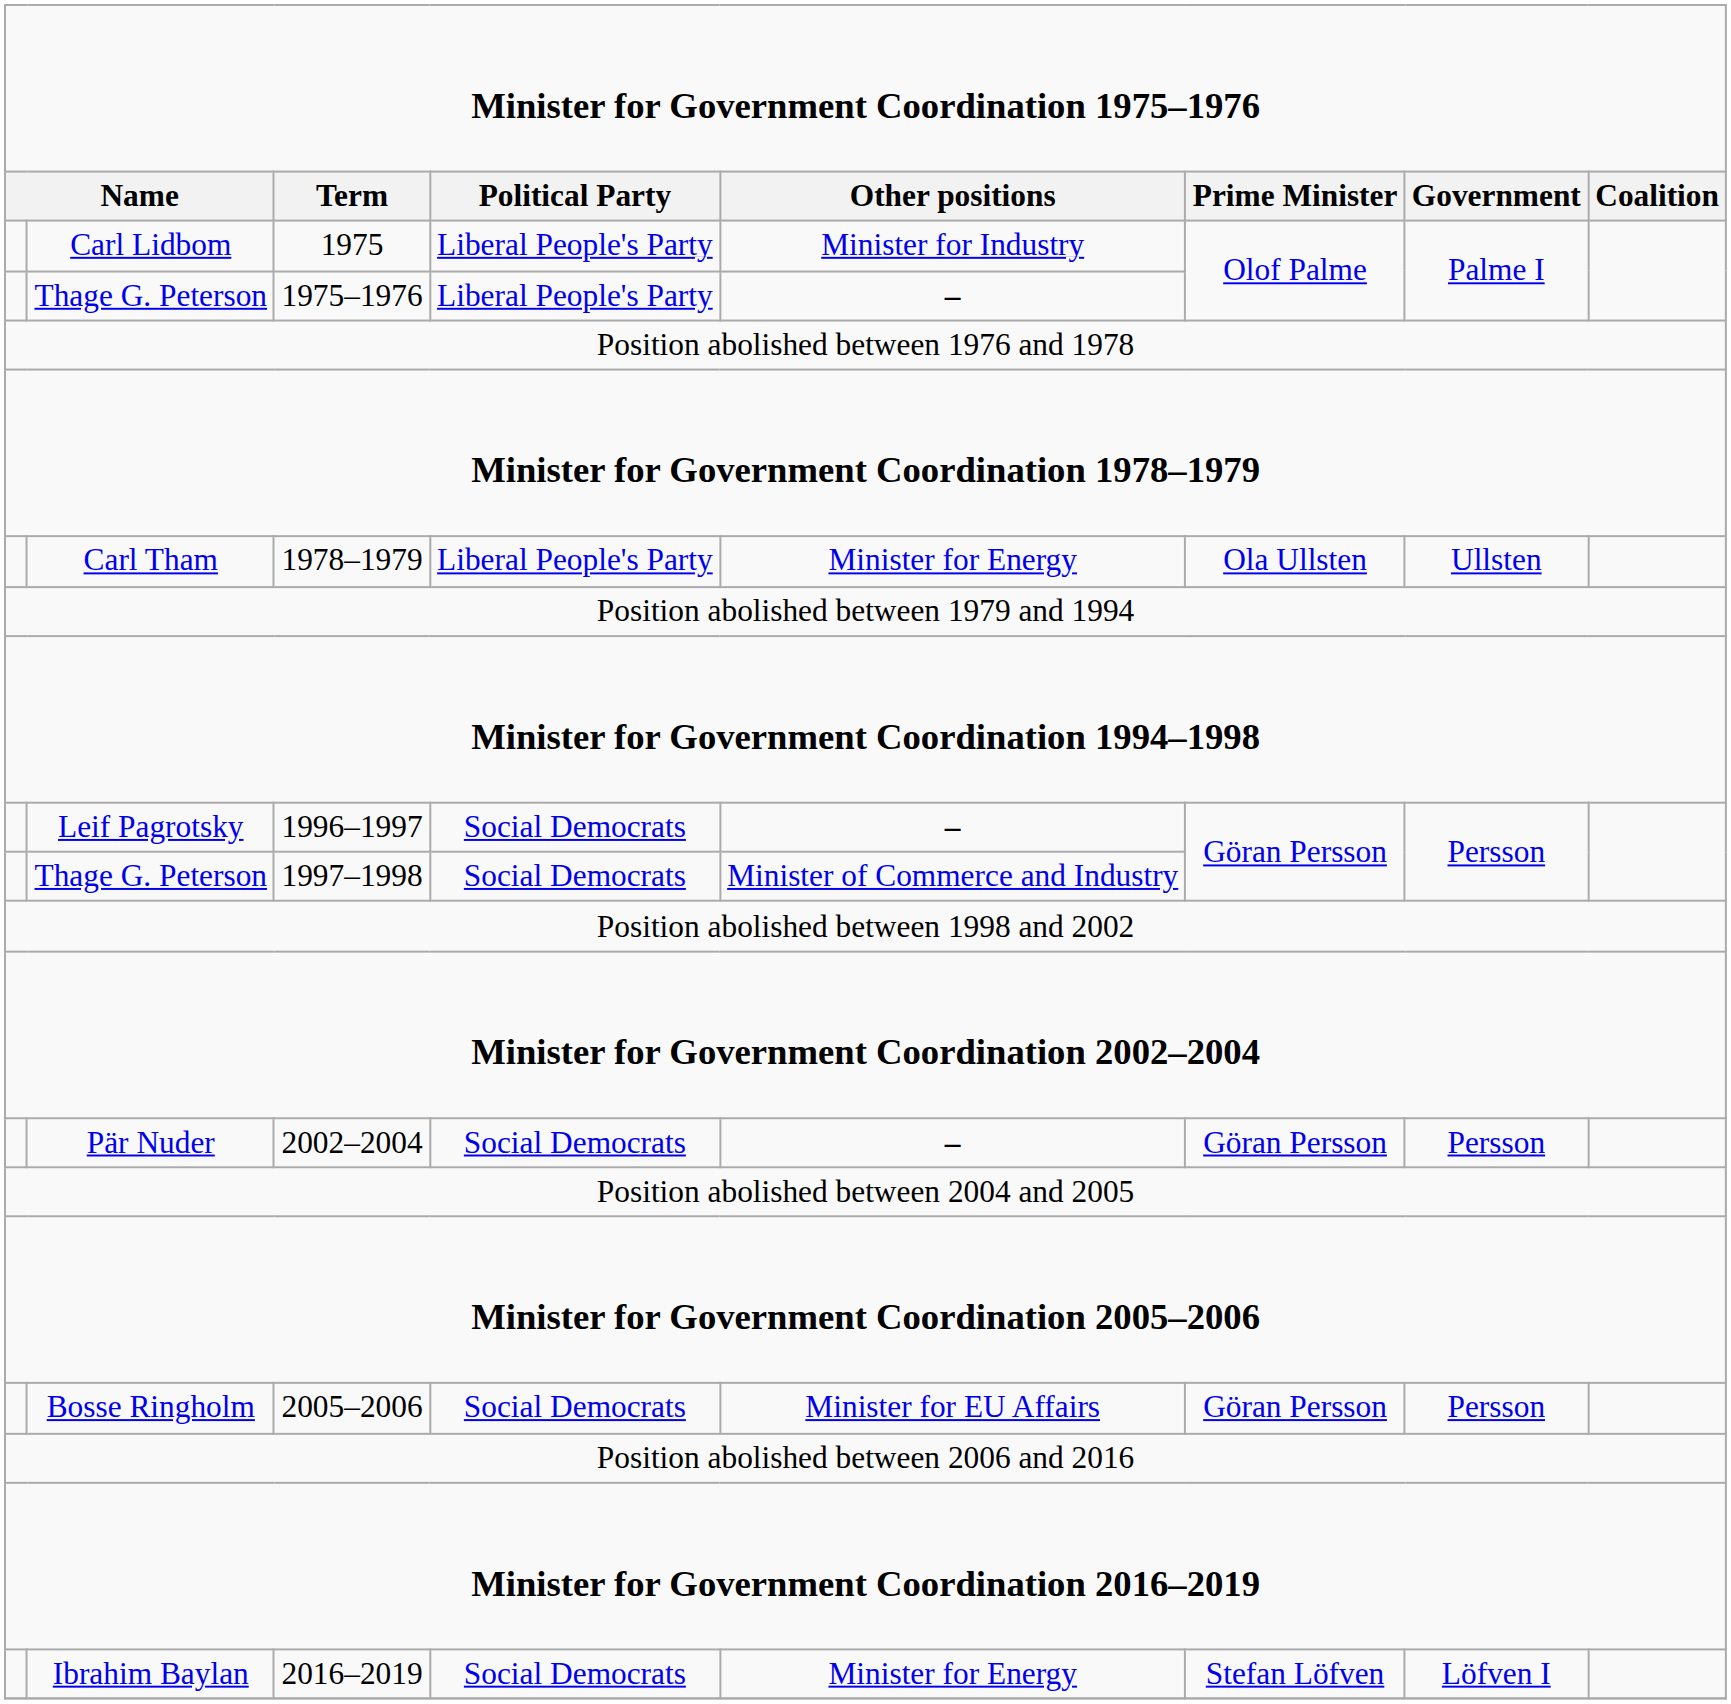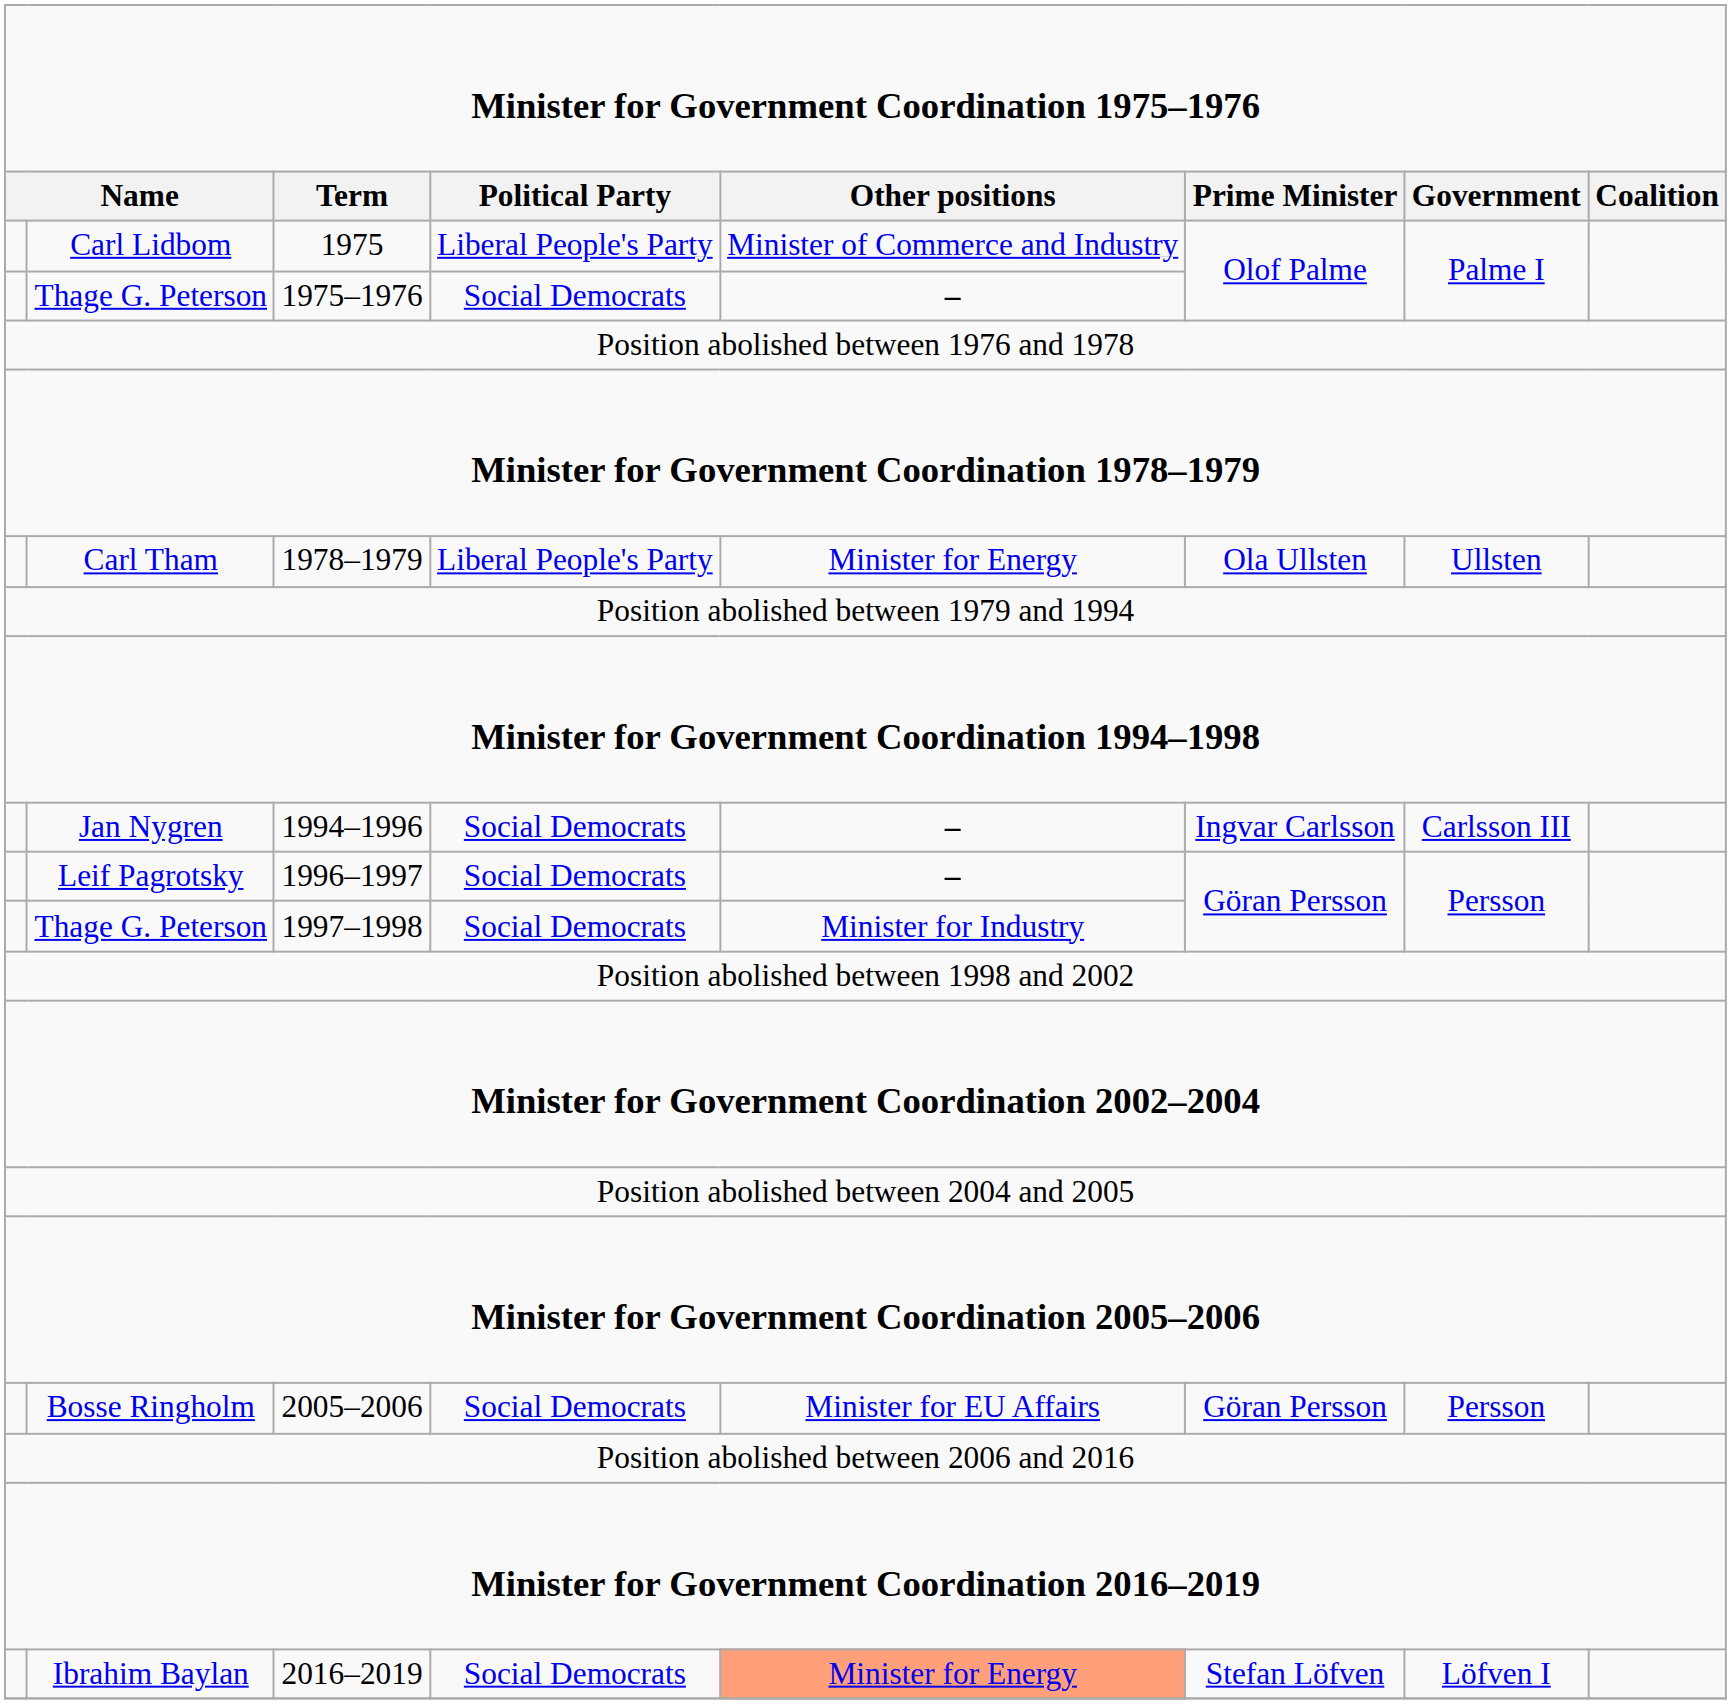(953, 245) Minister for Industry -> (953, 245) Minister of Commerce and Industry
(575, 295) Liberal People's Party -> (575, 295) Social Democrats
+ row: (352, 826)
(953, 876) Minister of Commerce and Industry -> (953, 925) Minister for Industry
- row: (352, 1141)
(953, 1673) no background -> (953, 1673) lightsalmon background
